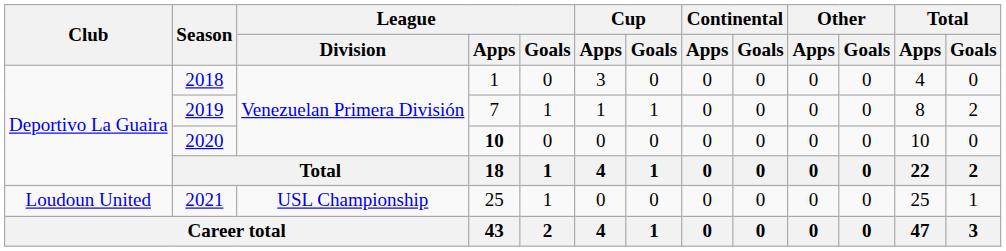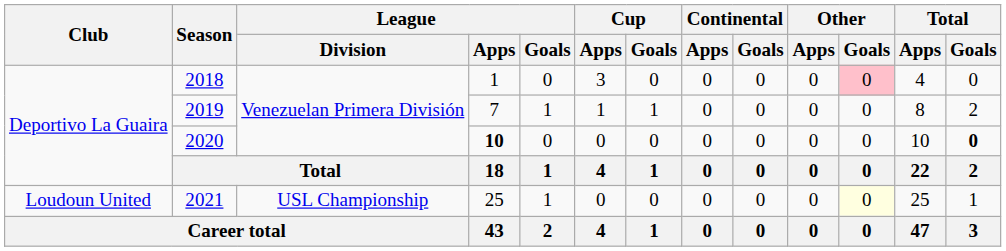(867, 79) no background -> (867, 79) pink background
(973, 140) normal -> (973, 140) bold
(867, 200) no background -> (867, 200) lightyellow background
